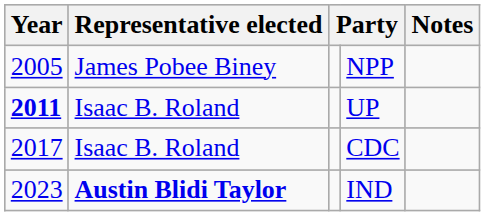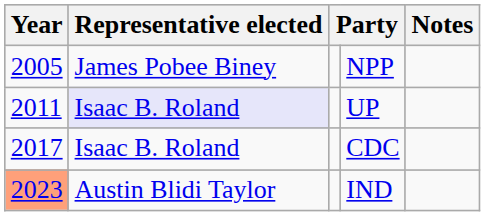(36, 107) bold -> (36, 107) normal
(157, 107) no background -> (157, 107) lavender background
(37, 189) no background -> (37, 189) lightsalmon background
(180, 189) bold -> (175, 189) normal
